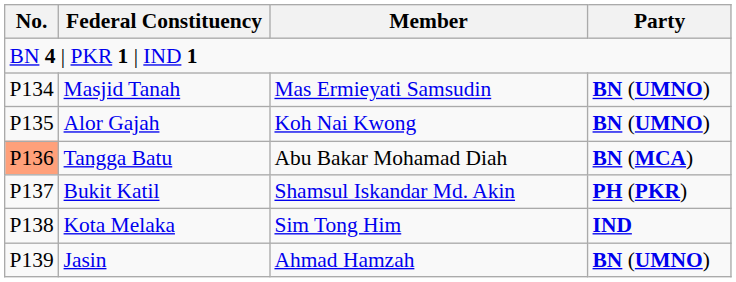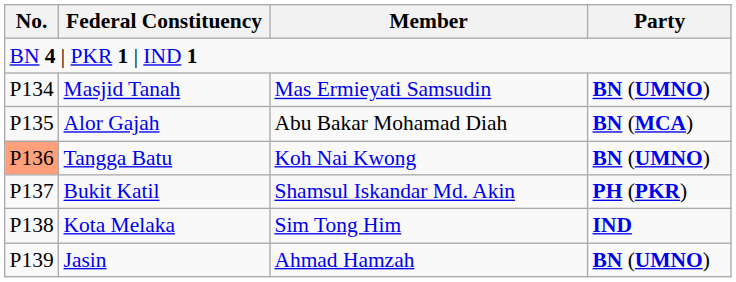(345, 123) Koh Nai Kwong -> (391, 123) Abu Bakar Mohamad Diah
(651, 123) BN (UMNO) -> (643, 123) BN (MCA)
(391, 157) Abu Bakar Mohamad Diah -> (345, 157) Koh Nai Kwong
(643, 157) BN (MCA) -> (651, 157) BN (UMNO)
